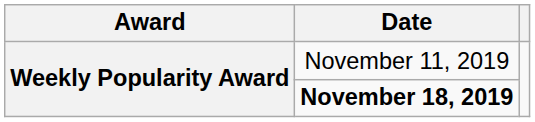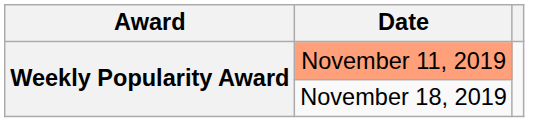(407, 60) no background -> (404, 60) lightsalmon background
(407, 97) bold -> (404, 97) normal
